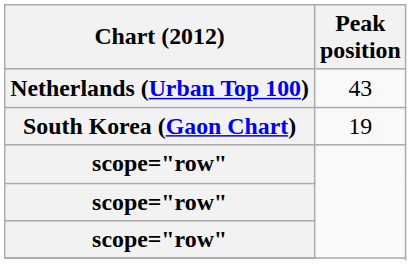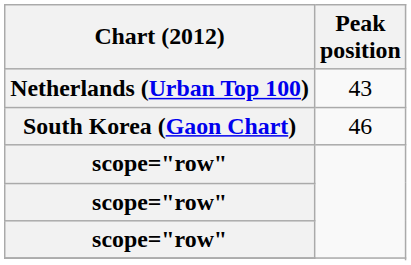(360, 125) 19 -> (360, 125) 46
